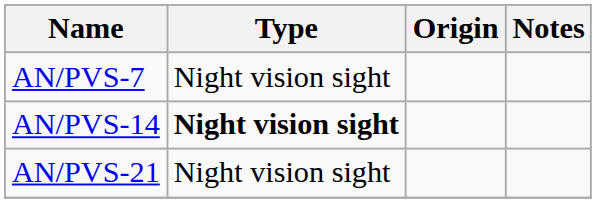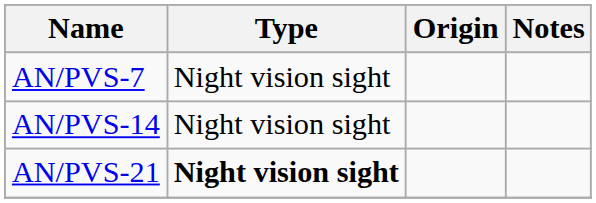(286, 124) bold -> (282, 124) normal
(282, 172) normal -> (286, 172) bold
